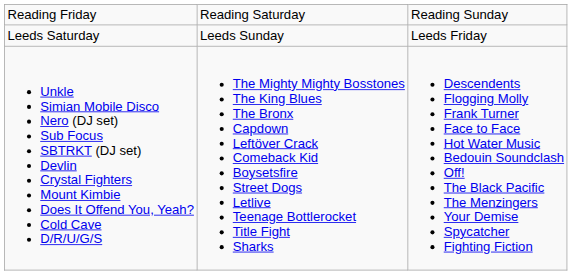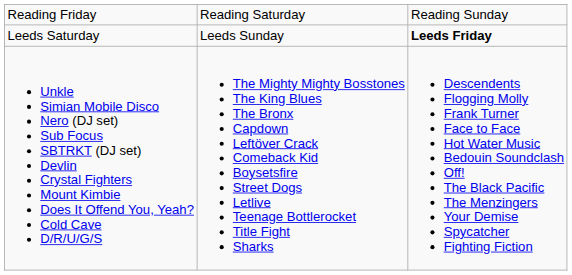(449, 35) normal -> (451, 35) bold
